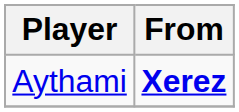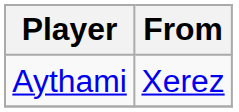(184, 80) bold -> (183, 80) normal
